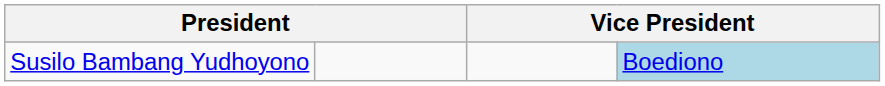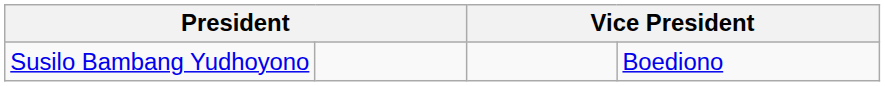(673, 61) lightblue background -> (673, 61) no background
